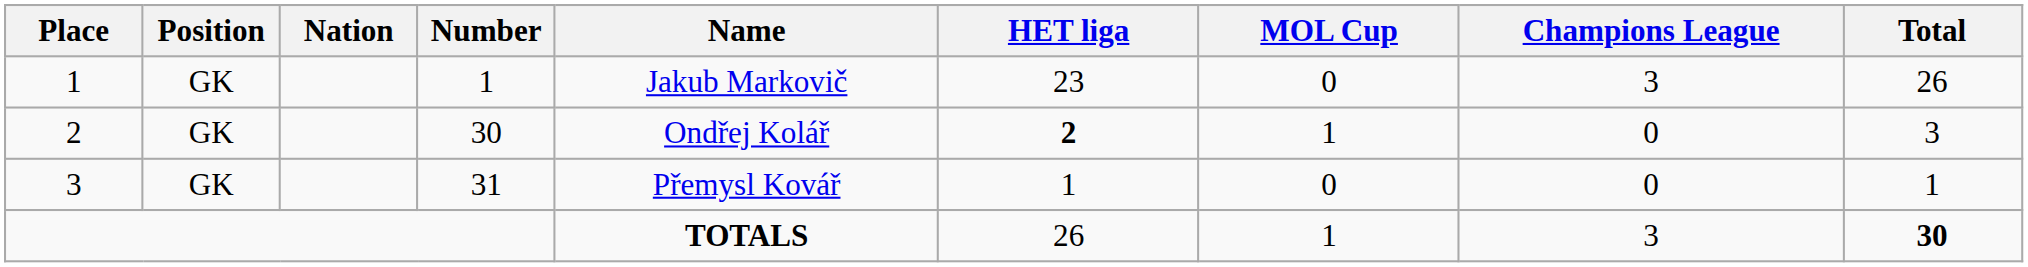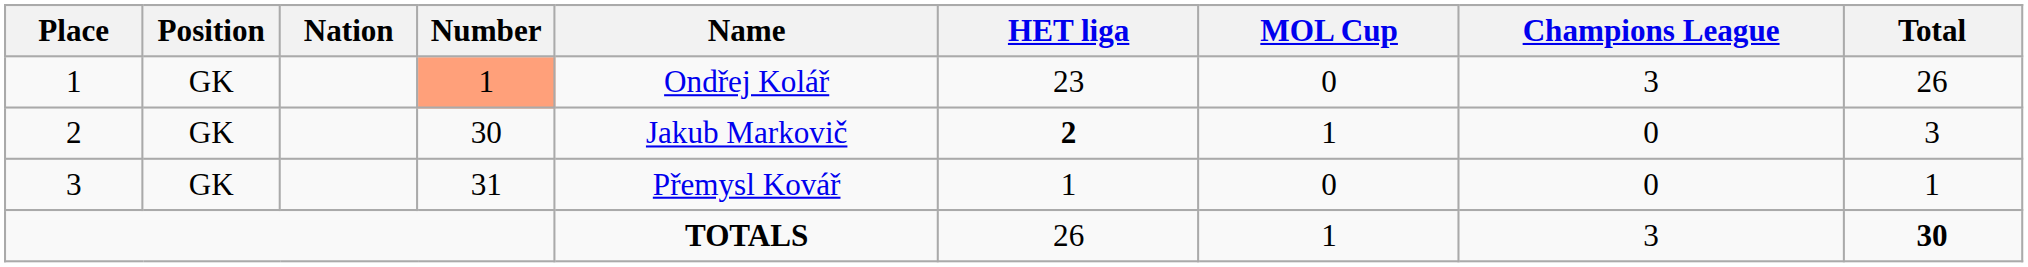(486, 81) no background -> (486, 81) lightsalmon background
(747, 81) Jakub Markovič -> (747, 81) Ondřej Kolář
(747, 133) Ondřej Kolář -> (747, 133) Jakub Markovič
